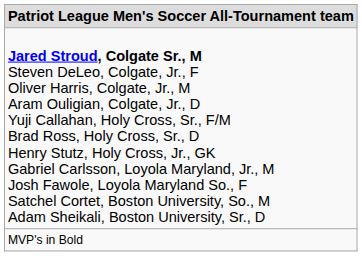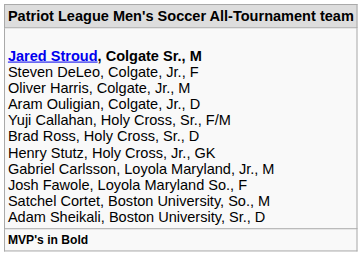(45, 241) normal -> (48, 240) bold
